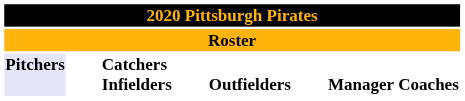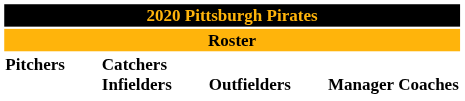(35, 64) lavender background -> (35, 64) no background
